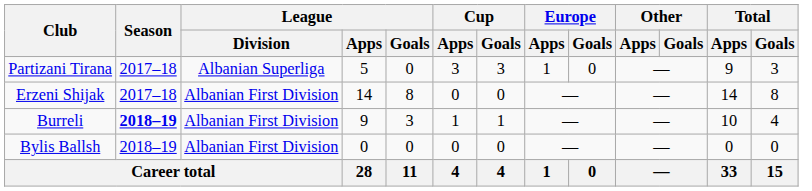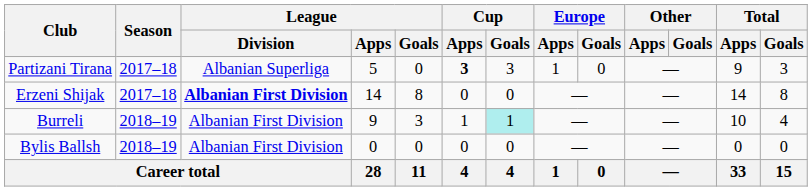(455, 69) normal -> (464, 69) bold
(261, 95) normal -> (266, 95) bold
(148, 120) bold -> (148, 120) normal
(501, 120) no background -> (510, 120) paleturquoise background
